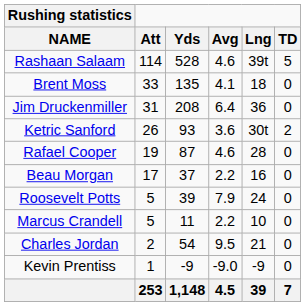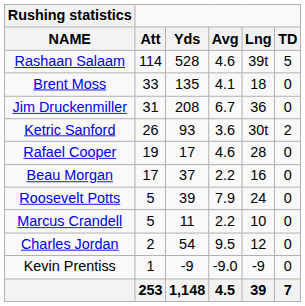(225, 107) 6.4 -> (225, 107) 6.7
(187, 152) 87 -> (187, 152) 17
(258, 244) 21 -> (258, 244) 12
